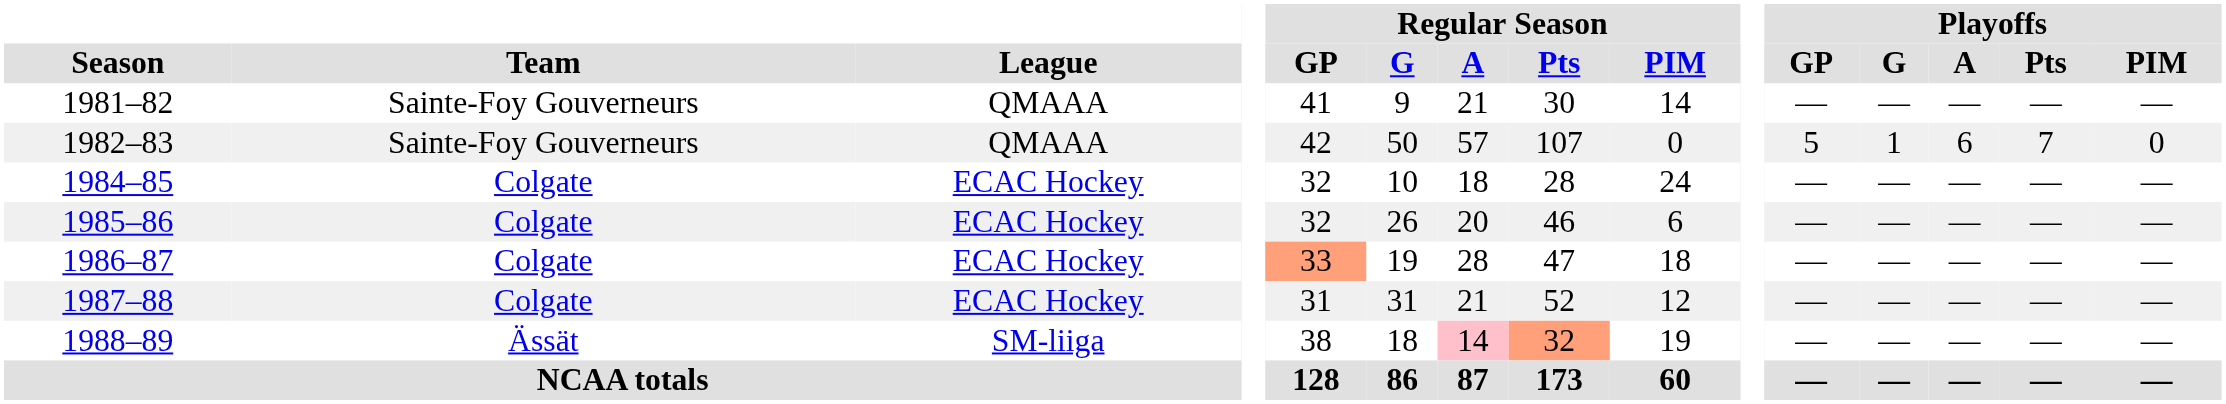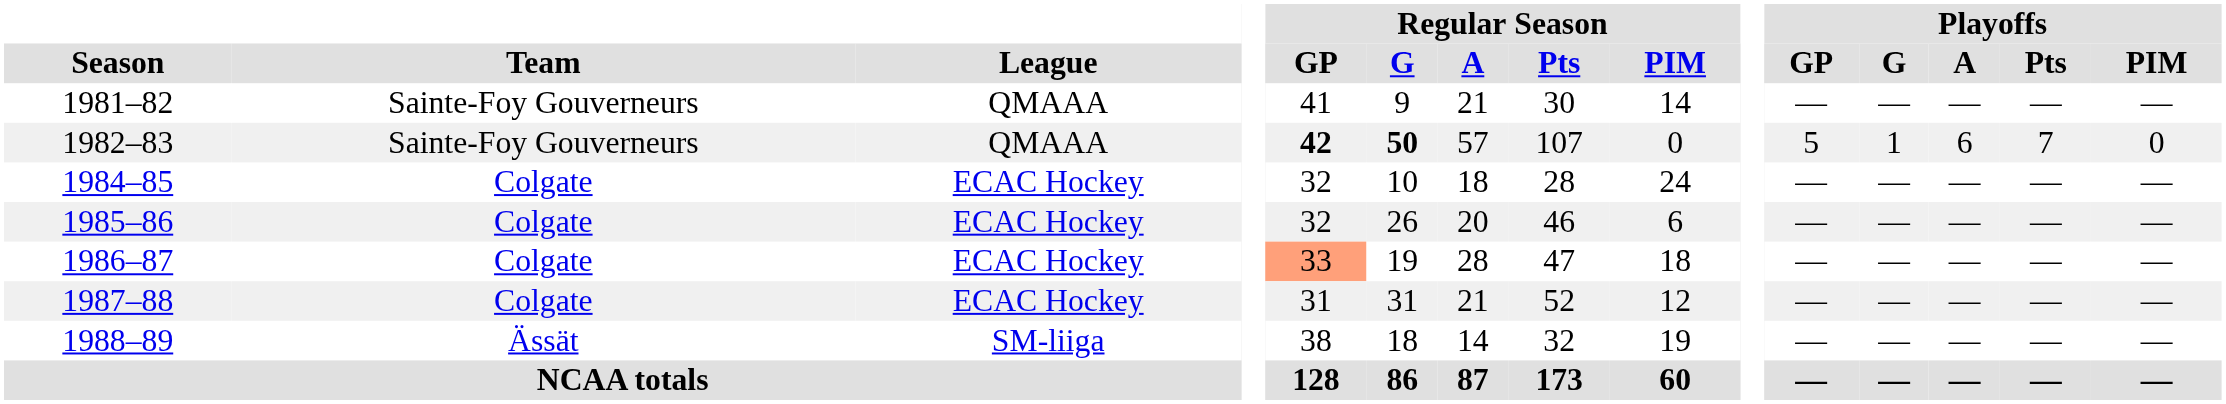(1316, 142) normal -> (1316, 142) bold
(1402, 142) normal -> (1402, 142) bold
(1473, 340) pink background -> (1473, 340) no background
(1559, 340) lightsalmon background -> (1559, 340) no background
